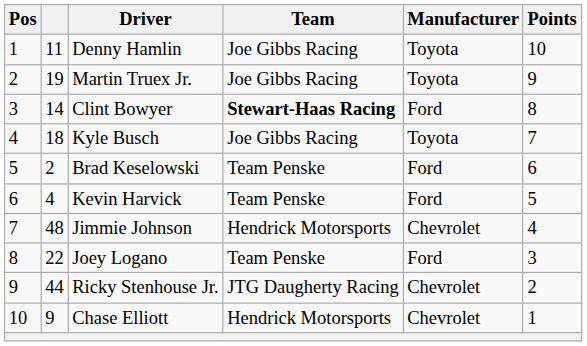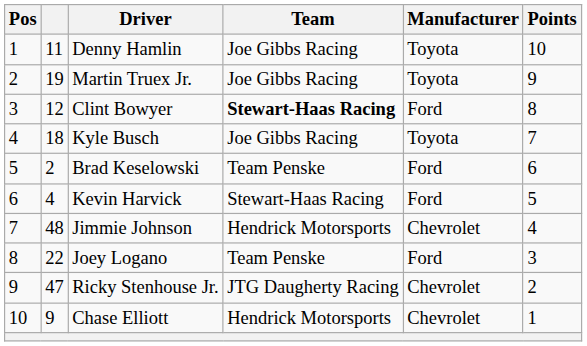(54, 108) 14 -> (54, 108) 12
(276, 197) Team Penske -> (305, 197) Stewart-Haas Racing
(54, 287) 44 -> (54, 287) 47
